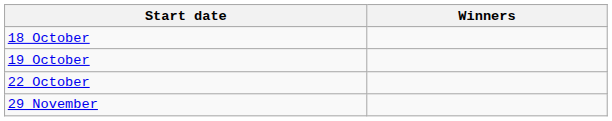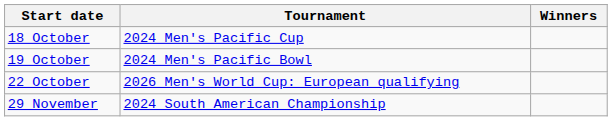+ column: (325, 16)
